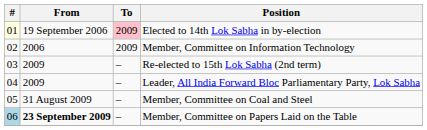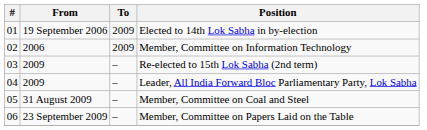(12, 30) lightyellow background -> (12, 30) no background
(127, 30) pink background -> (123, 30) no background
(12, 116) lightblue background -> (12, 116) no background
(67, 116) bold -> (65, 116) normal
